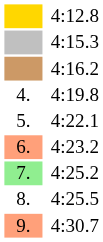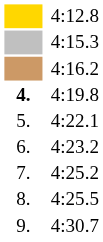(23, 94) normal -> (23, 94) bold
(23, 147) lightsalmon background -> (23, 147) no background
(23, 173) lightgreen background -> (23, 173) no background
(23, 225) lightsalmon background -> (23, 225) no background
